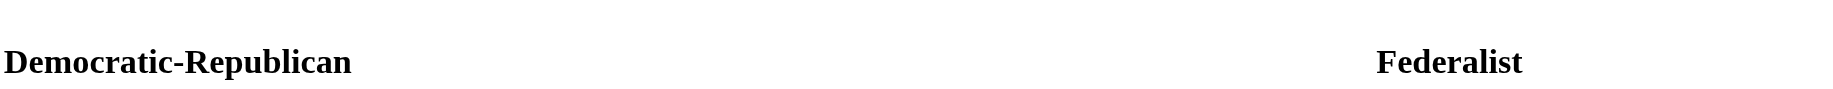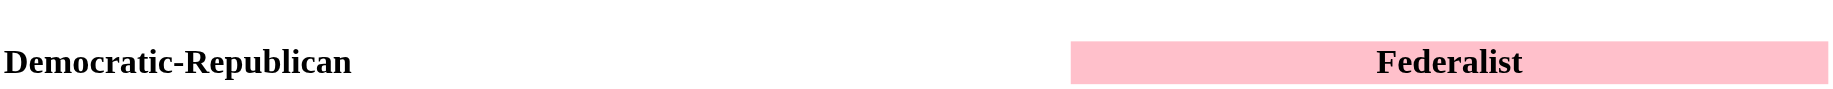(1449, 62) no background -> (1449, 62) pink background
